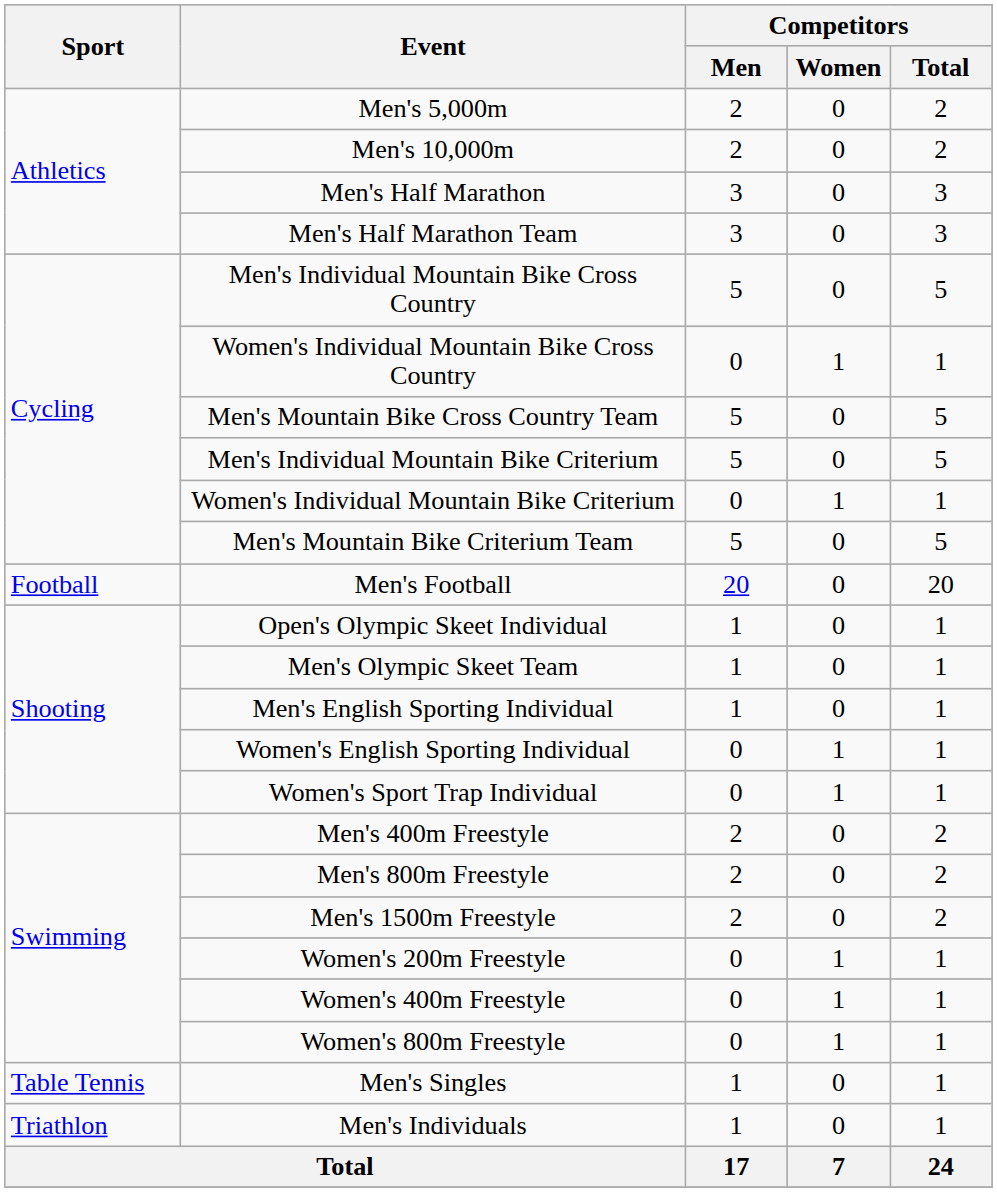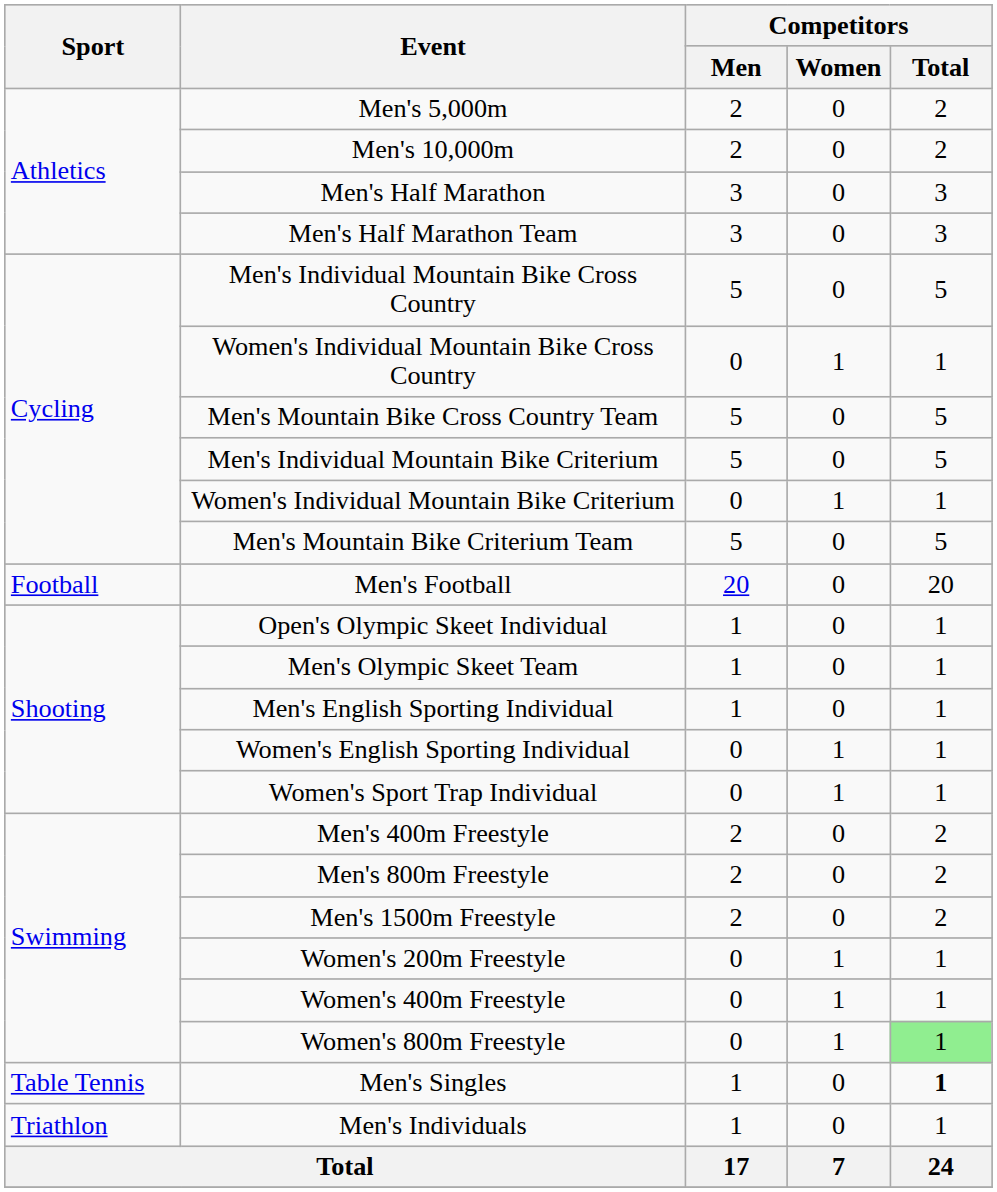(941, 1041) no background -> (941, 1041) lightgreen background
(941, 1083) normal -> (941, 1083) bold
